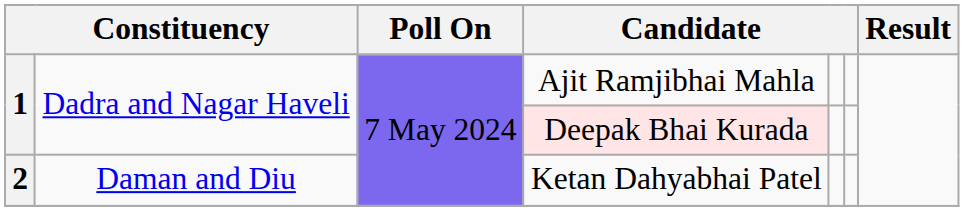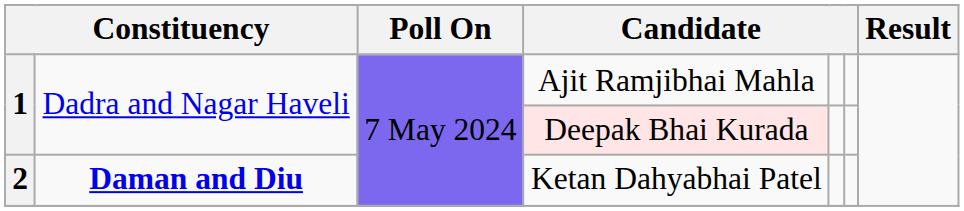(196, 179) normal -> (196, 179) bold
